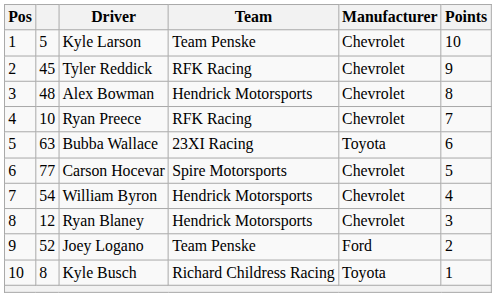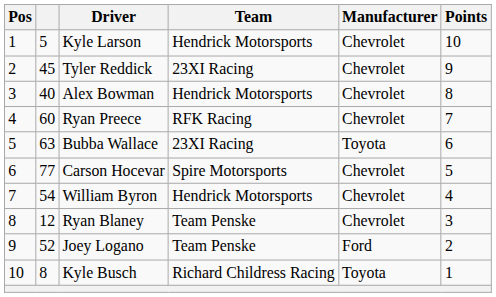(214, 42) Team Penske -> (242, 42) Hendrick Motorsports
(212, 67) RFK Racing -> (213, 67) 23XI Racing
(47, 93) 48 -> (47, 93) 40
(47, 118) 10 -> (47, 118) 60
(242, 220) Hendrick Motorsports -> (214, 220) Team Penske
